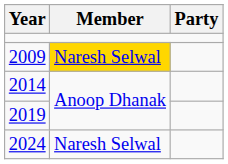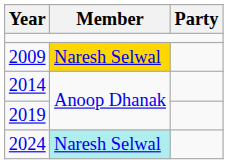(107, 144) no background -> (107, 144) paleturquoise background
